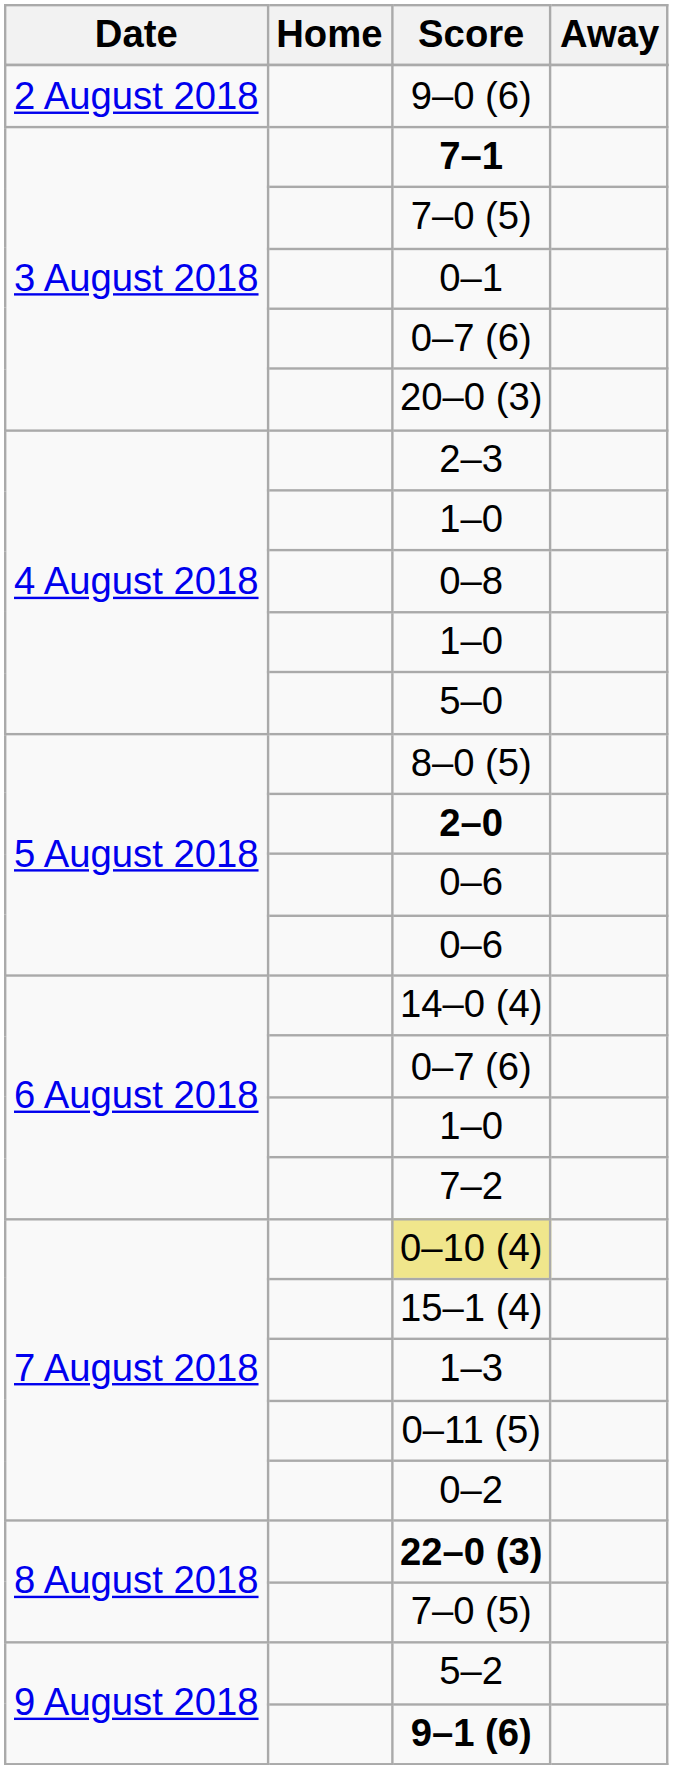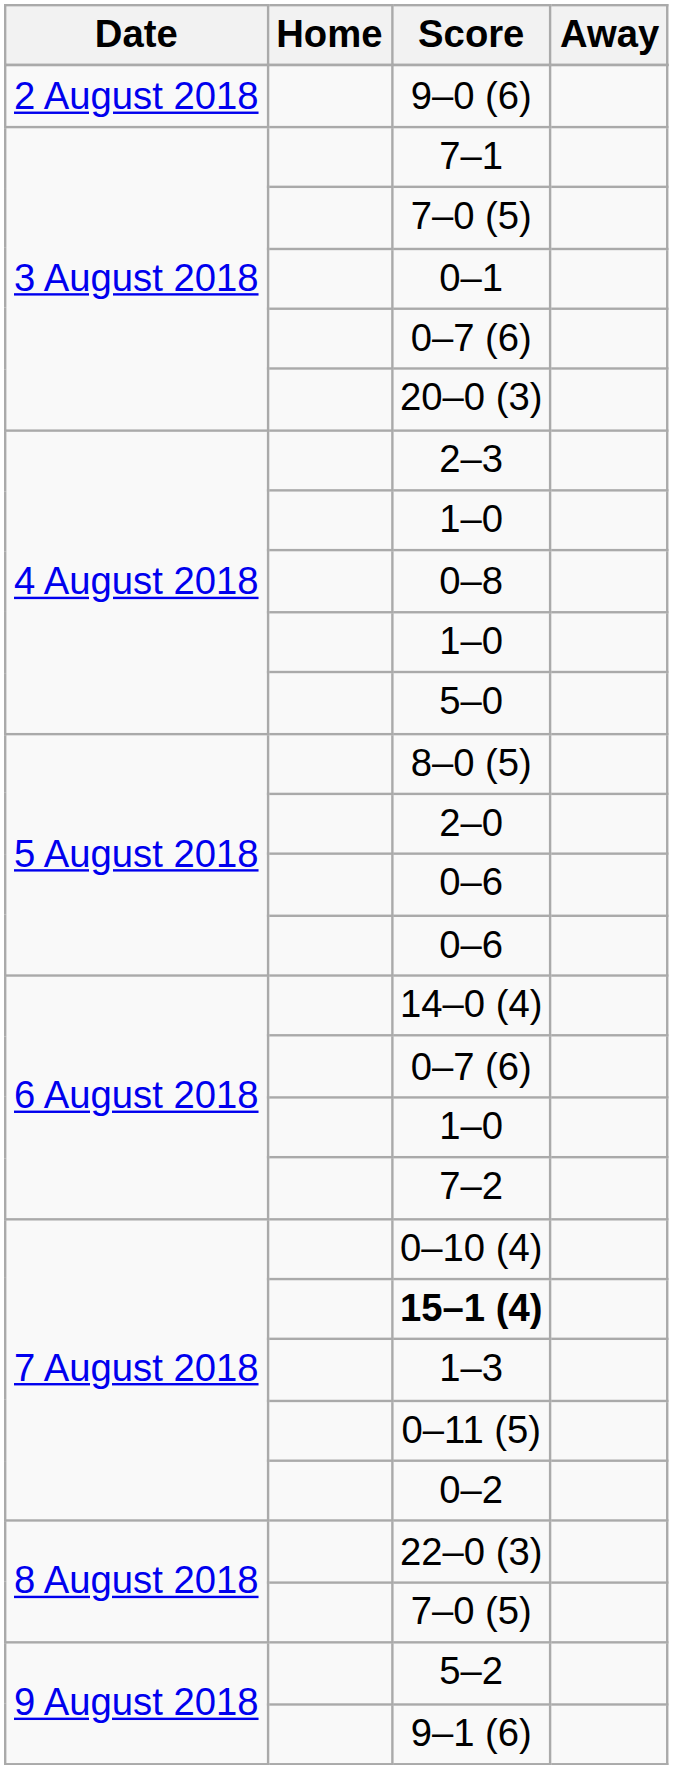(471, 156) bold -> (471, 156) normal
(471, 823) bold -> (471, 823) normal
(471, 1247) khaki background -> (471, 1247) no background
(471, 1308) normal -> (471, 1308) bold
(471, 1550) bold -> (471, 1550) normal
(471, 1732) bold -> (471, 1732) normal
